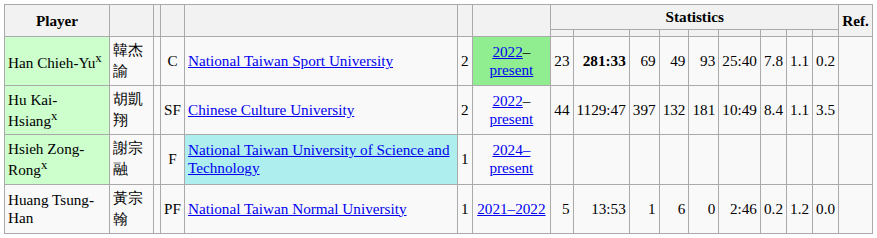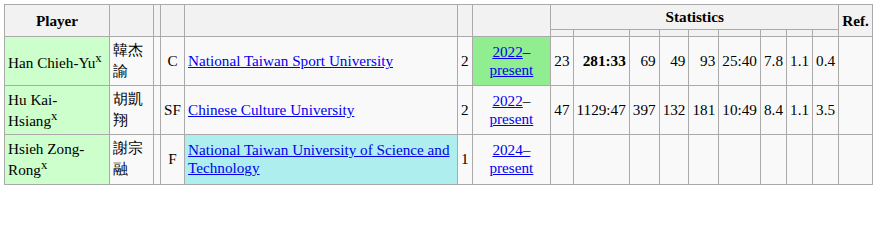(826, 61) 0.2 -> (826, 61) 0.4
(562, 110) 44 -> (562, 110) 47
- row: (51, 208)
